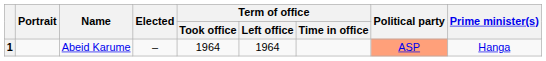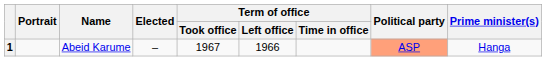(208, 47) 1964 -> (208, 47) 1967
(268, 47) 1964 -> (268, 47) 1966
